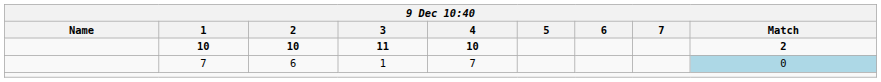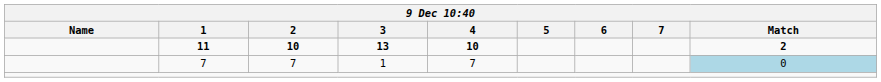(203, 47) 10 -> (203, 47) 11
(383, 47) 11 -> (383, 47) 13
(293, 64) 6 -> (293, 64) 7
